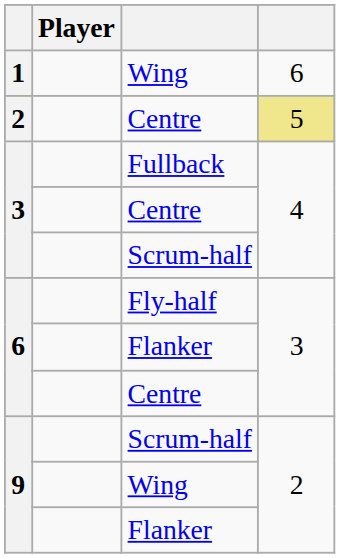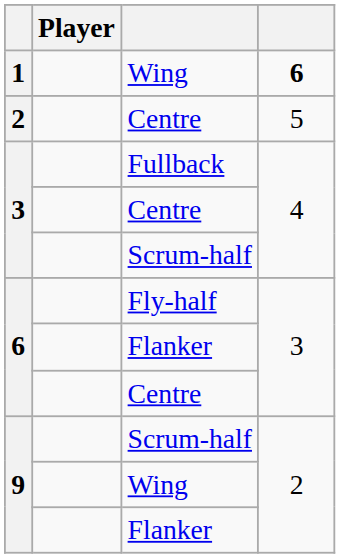(297, 73) normal -> (297, 73) bold
(297, 118) khaki background -> (297, 118) no background
